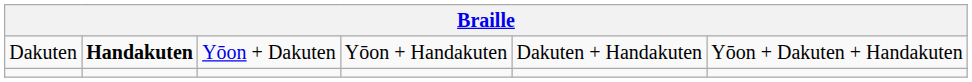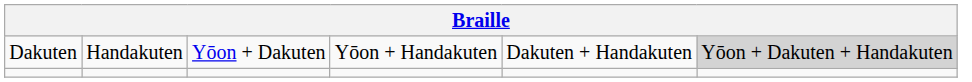(140, 52) bold -> (135, 52) normal
(837, 52) no background -> (827, 52) lightgrey background
